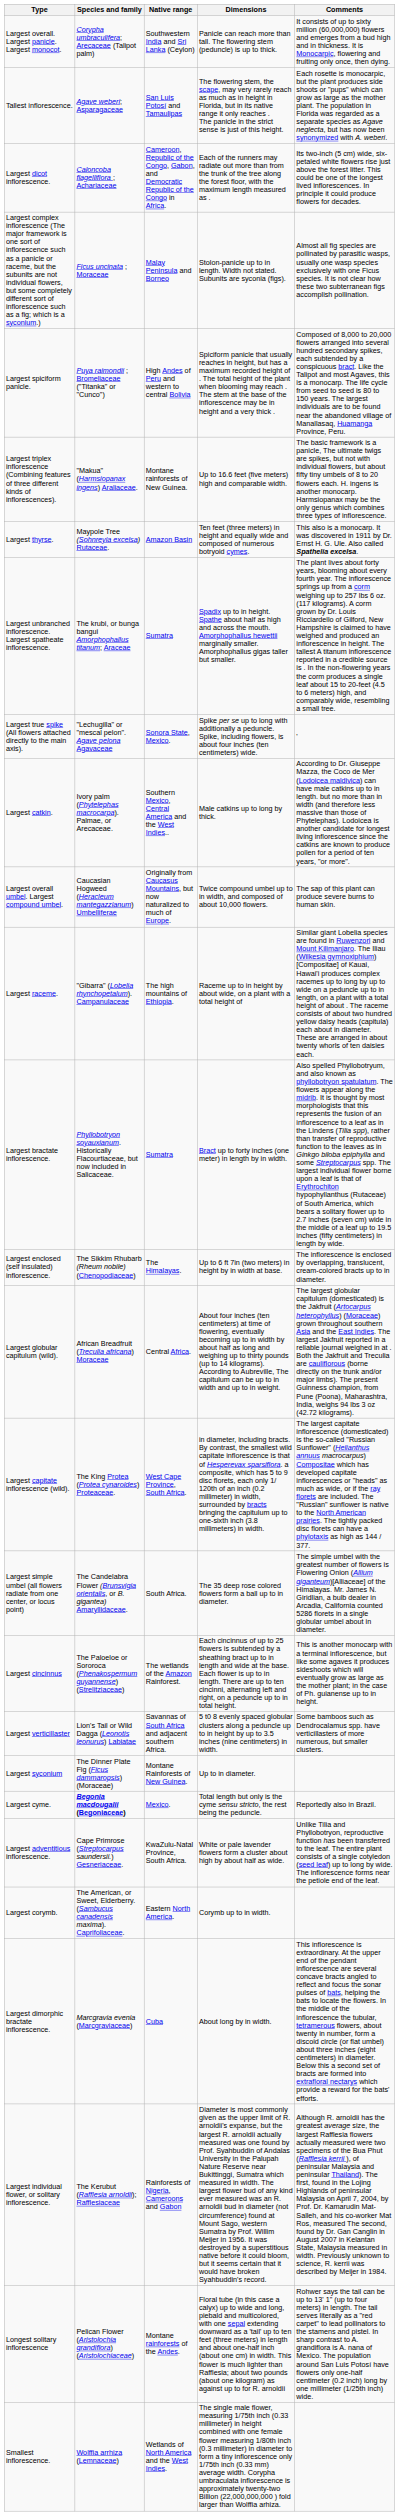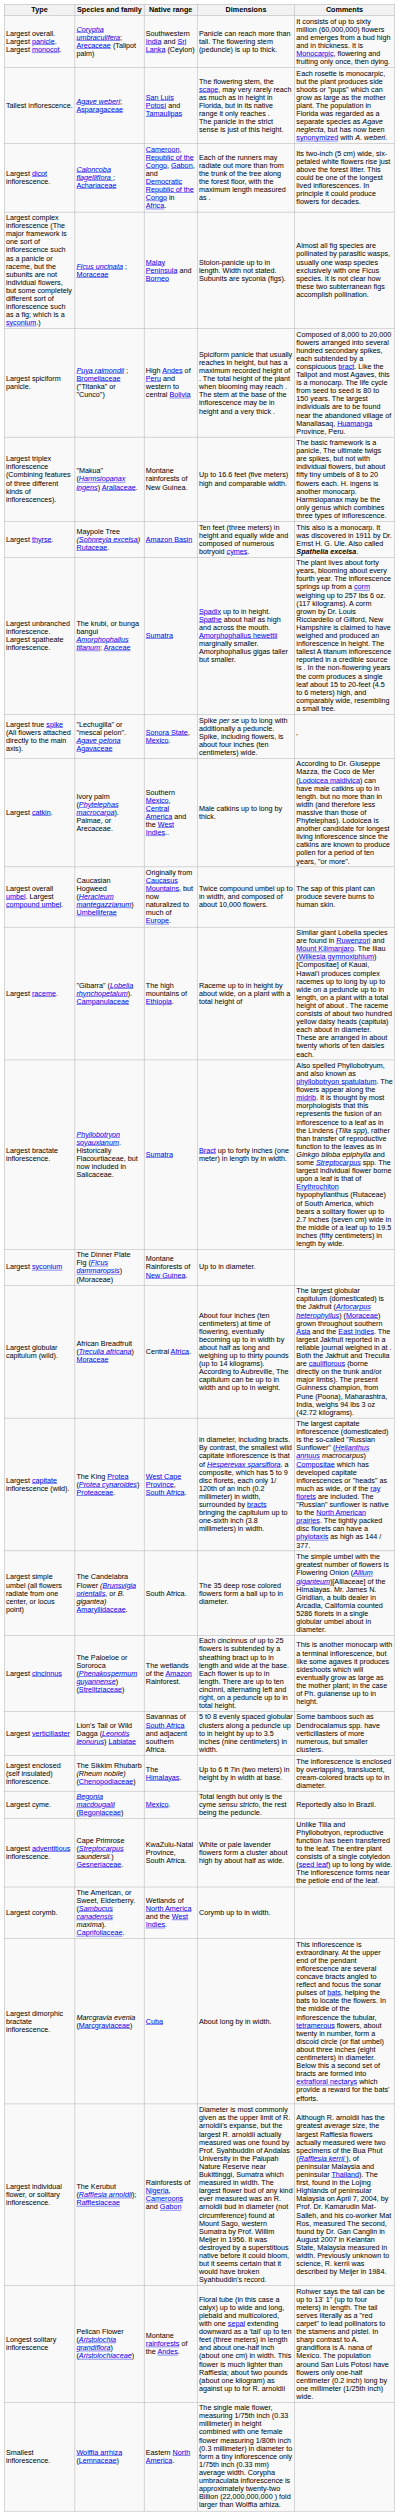rows swapped: (33, 1267) <-> (34, 1773)
(101, 1805) bold -> (100, 1805) normal
(168, 1913) Eastern North America. -> (169, 1913) Wetlands of North America and the West Indies.
(169, 2456) Wetlands of North America and the West Indies. -> (168, 2456) Eastern North America.
